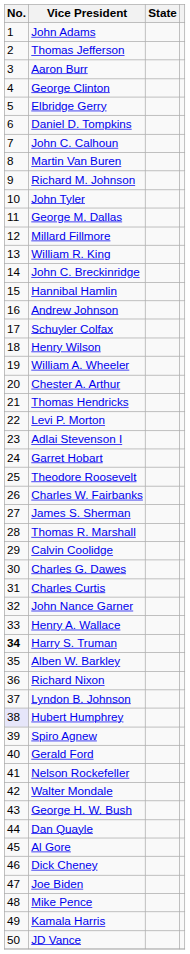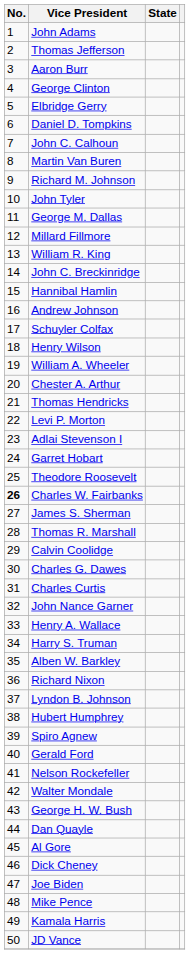(14, 495) normal -> (14, 495) bold
(14, 643) bold -> (14, 643) normal
(14, 717) lavender background -> (14, 717) no background
